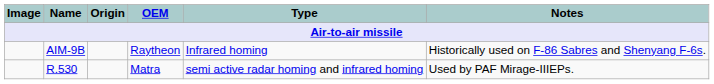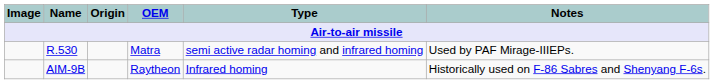rows swapped: (66, 50) <-> (62, 69)
